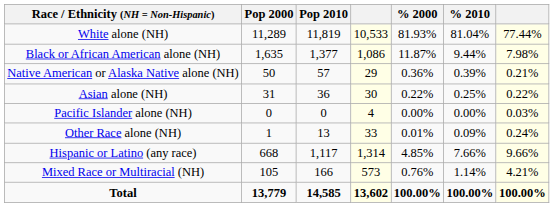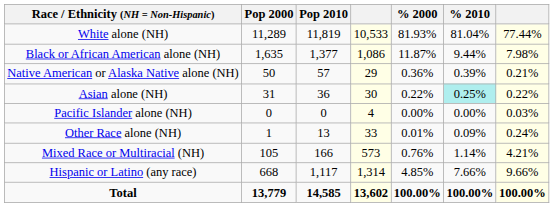(470, 93) no background -> (470, 93) paleturquoise background
rows swapped: (123, 172) <-> (123, 152)
